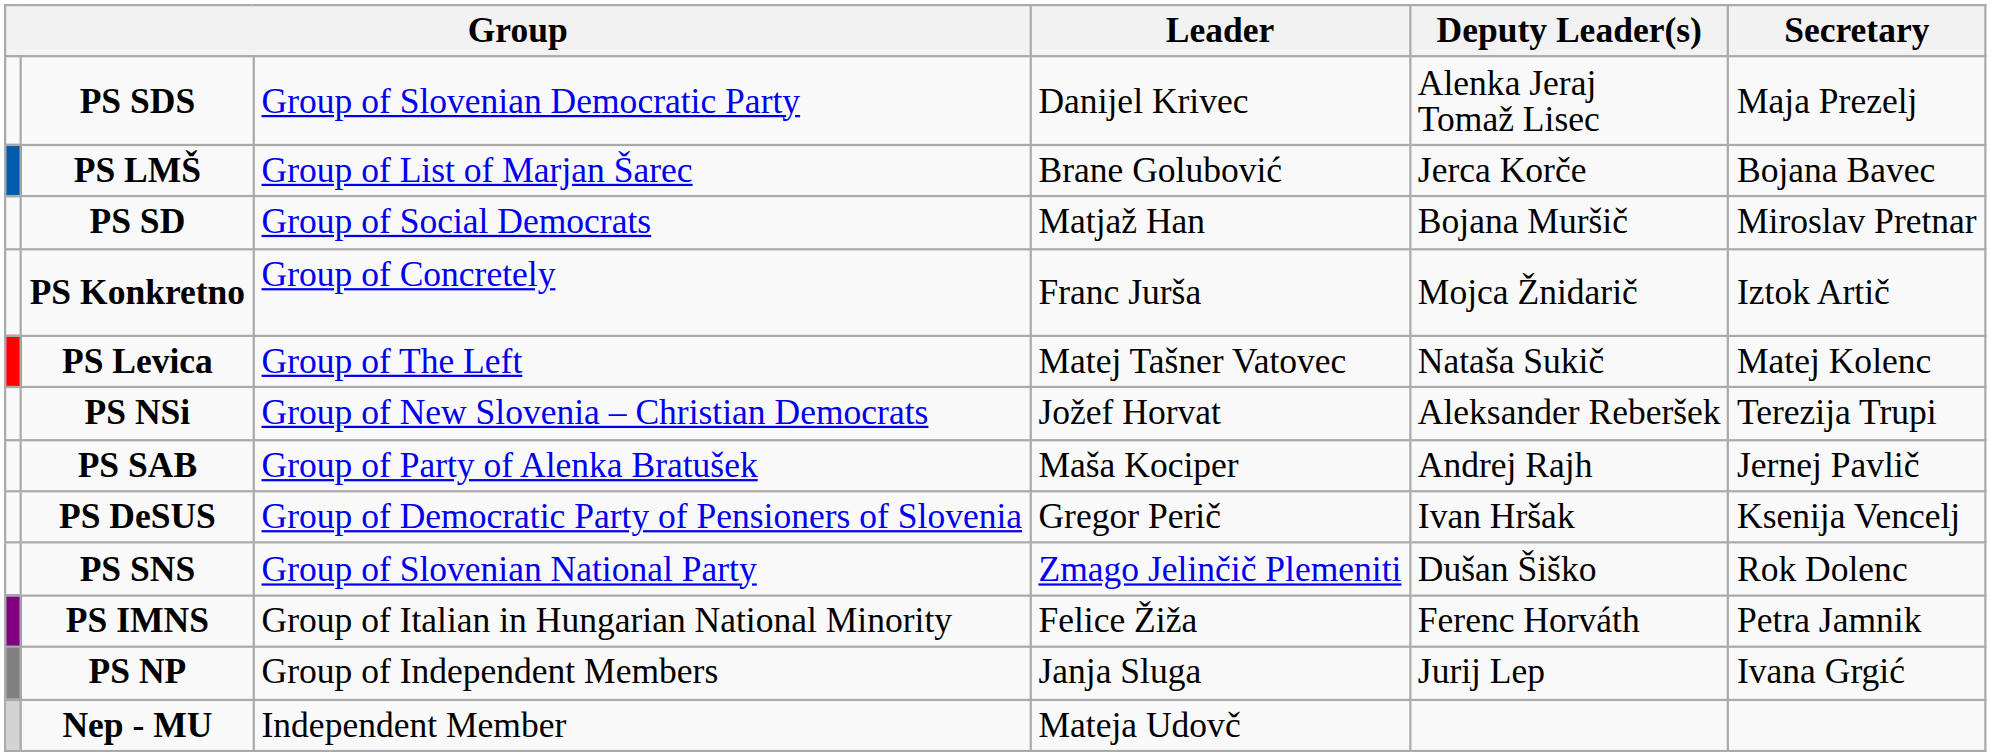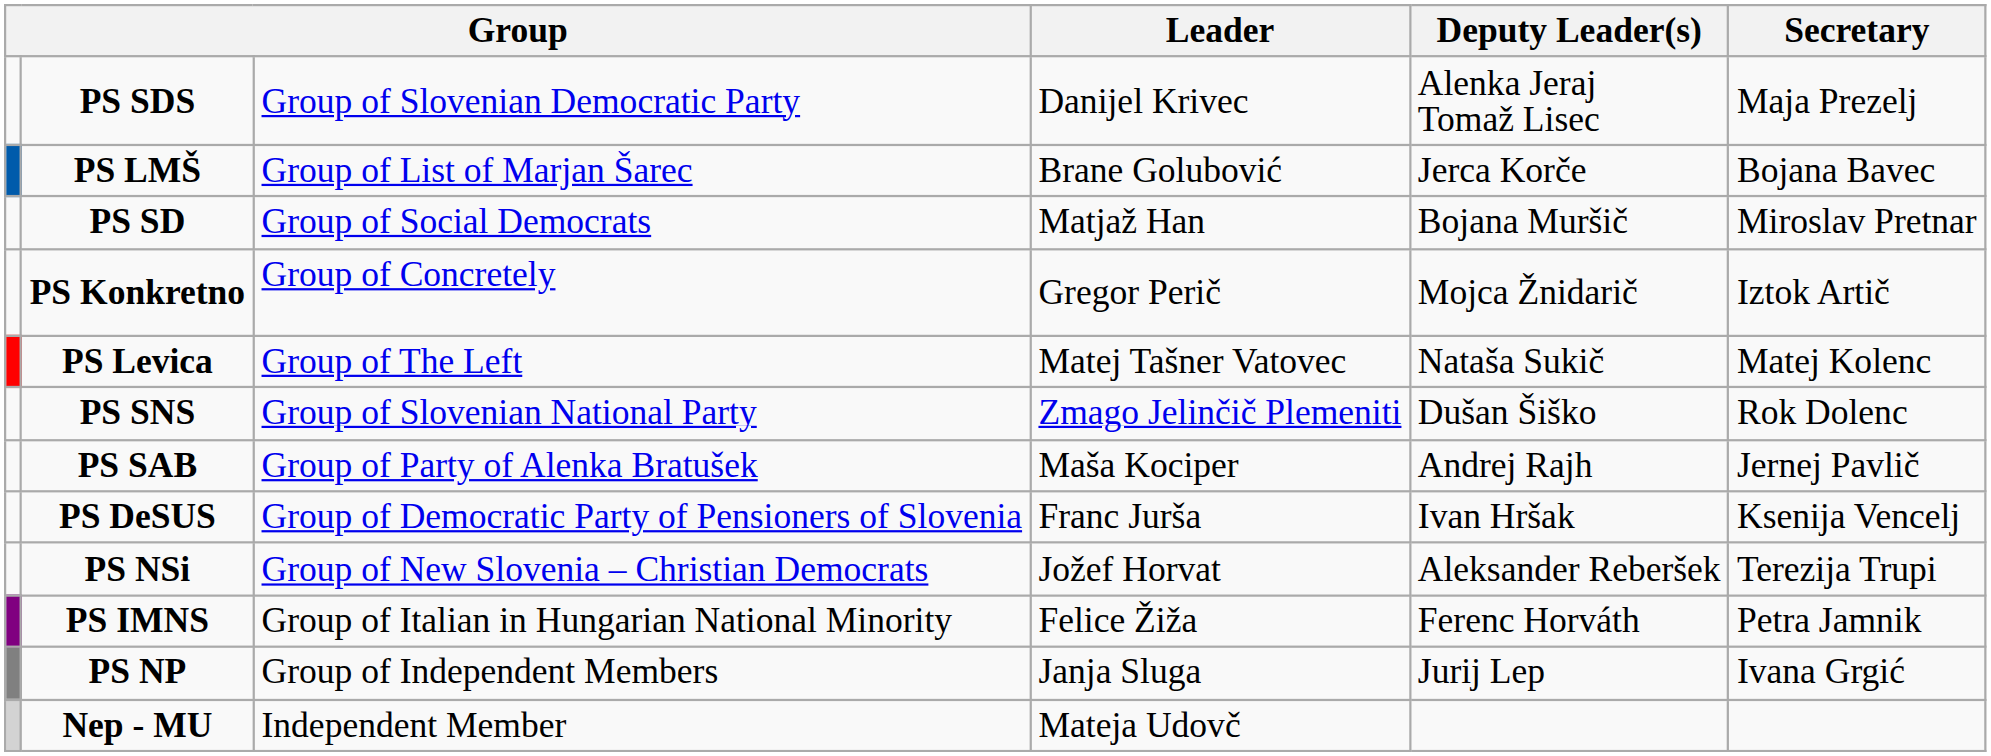(1120, 291) Franc Jurša -> (1130, 291) Gregor Perič
rows swapped: (137, 412) <-> (137, 568)
(1130, 516) Gregor Perič -> (1120, 516) Franc Jurša
